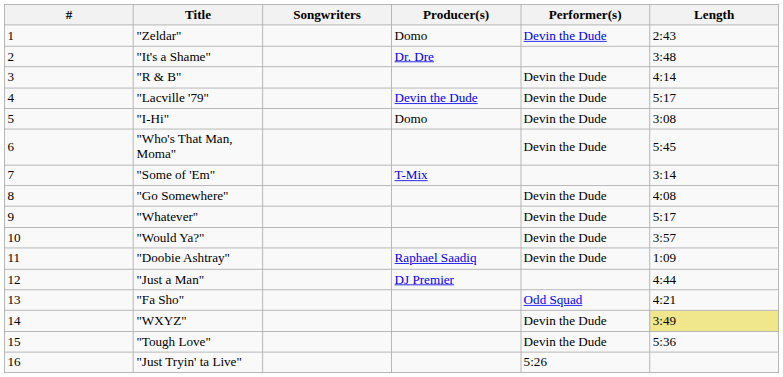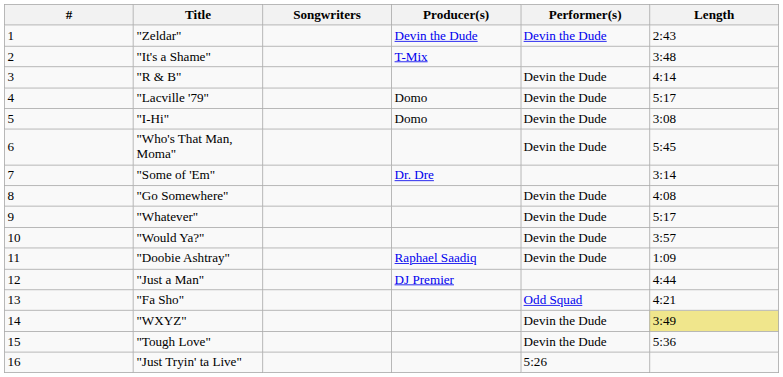(411, 35) Domo -> (436, 35) Devin the Dude
(414, 56) Dr. Dre -> (411, 56) T-Mix
(436, 98) Devin the Dude -> (411, 98) Domo
(411, 175) T-Mix -> (414, 175) Dr. Dre
